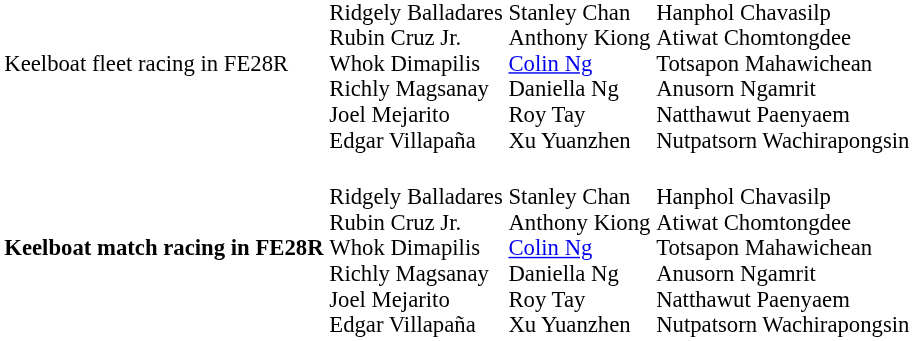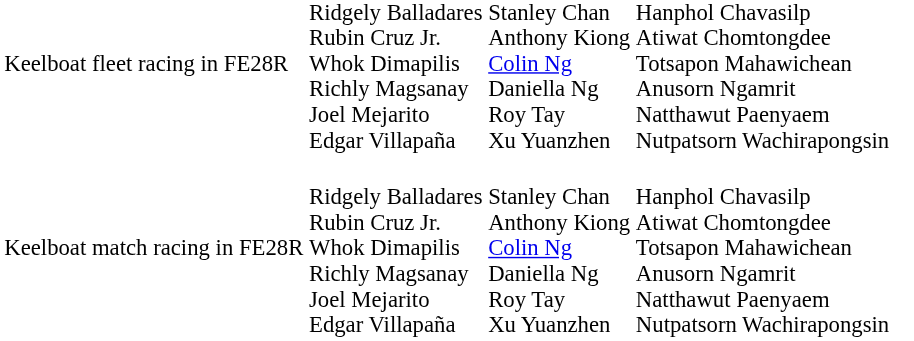(164, 248) bold -> (154, 248) normal
